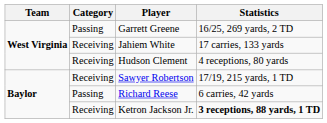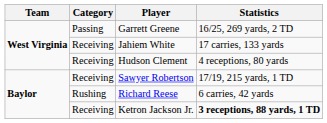(88, 94) Passing -> (89, 94) Rushing
